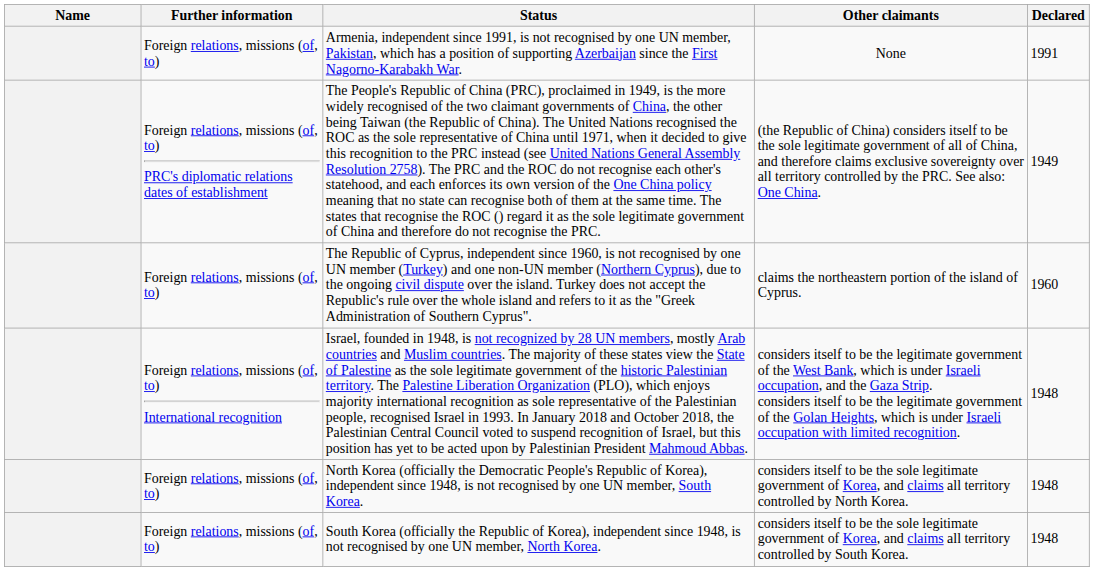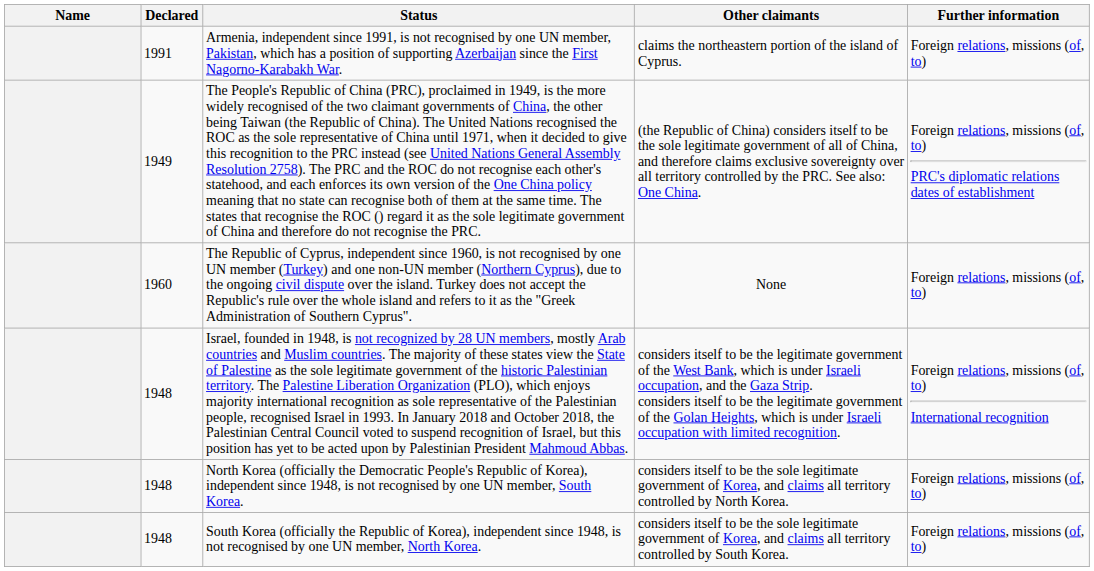columns swapped: (1058, 15) <-> (232, 15)
(891, 53) None -> (768, 53) claims the northeastern portion of the island of Cyprus.
(888, 285) claims the northeastern portion of the island of Cyprus. -> (771, 285) None
